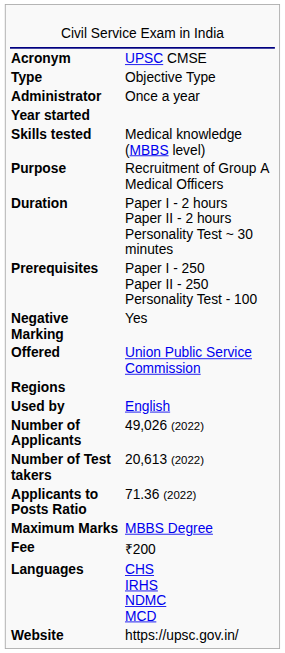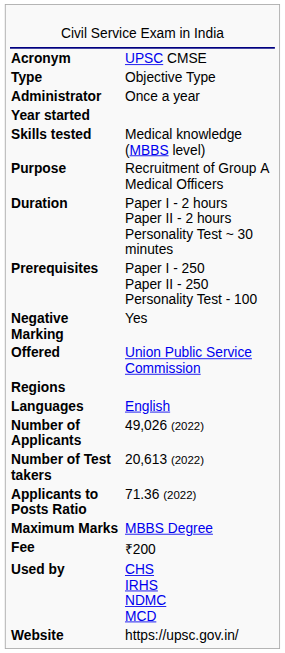(38, 406) Used by -> (47, 406) Languages
(47, 570) Languages -> (38, 570) Used by
